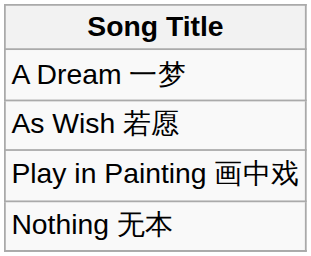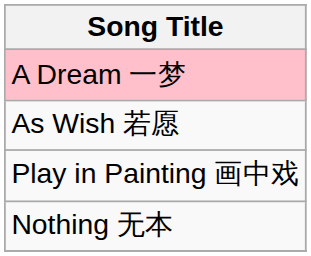(99, 73) no background -> (99, 73) pink background
